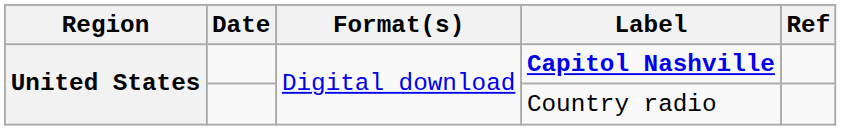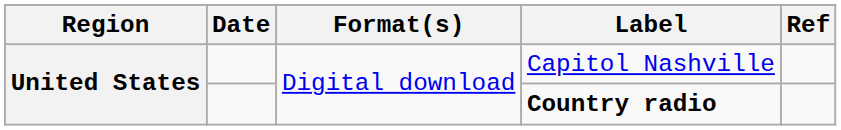(651, 64) bold -> (651, 64) normal
(622, 104) normal -> (622, 104) bold
